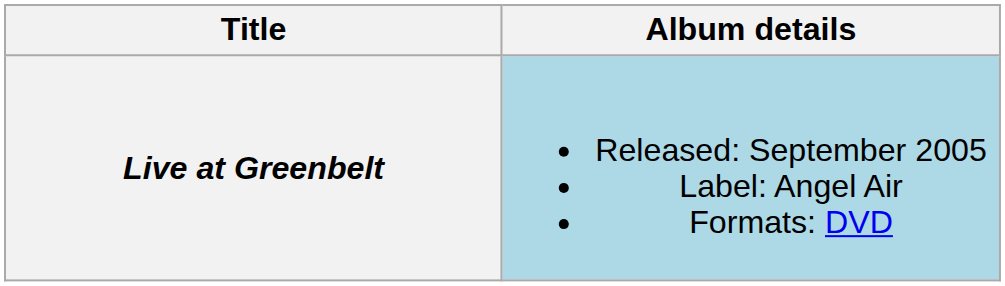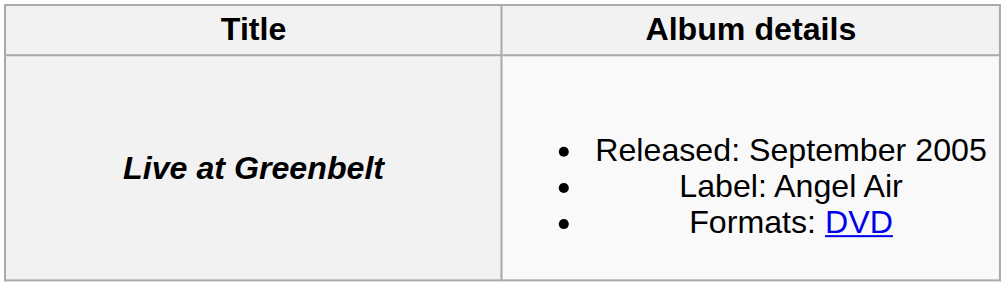(751, 186) lightblue background -> (751, 186) no background
